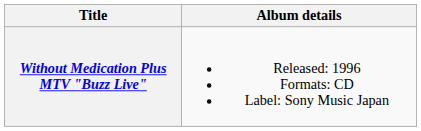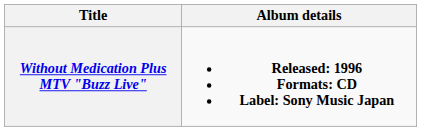(299, 85) normal -> (299, 85) bold
